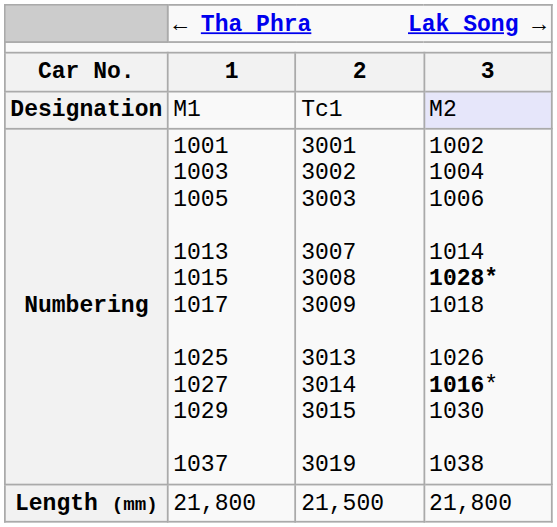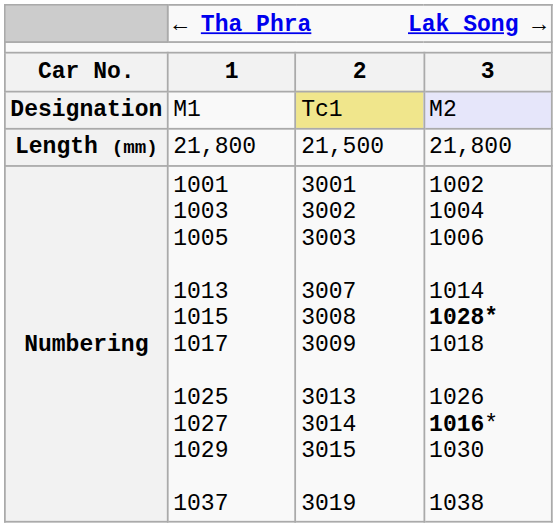(322, 110) no background -> (322, 110) khaki background
rows swapped: (86, 503) <-> (86, 306)
